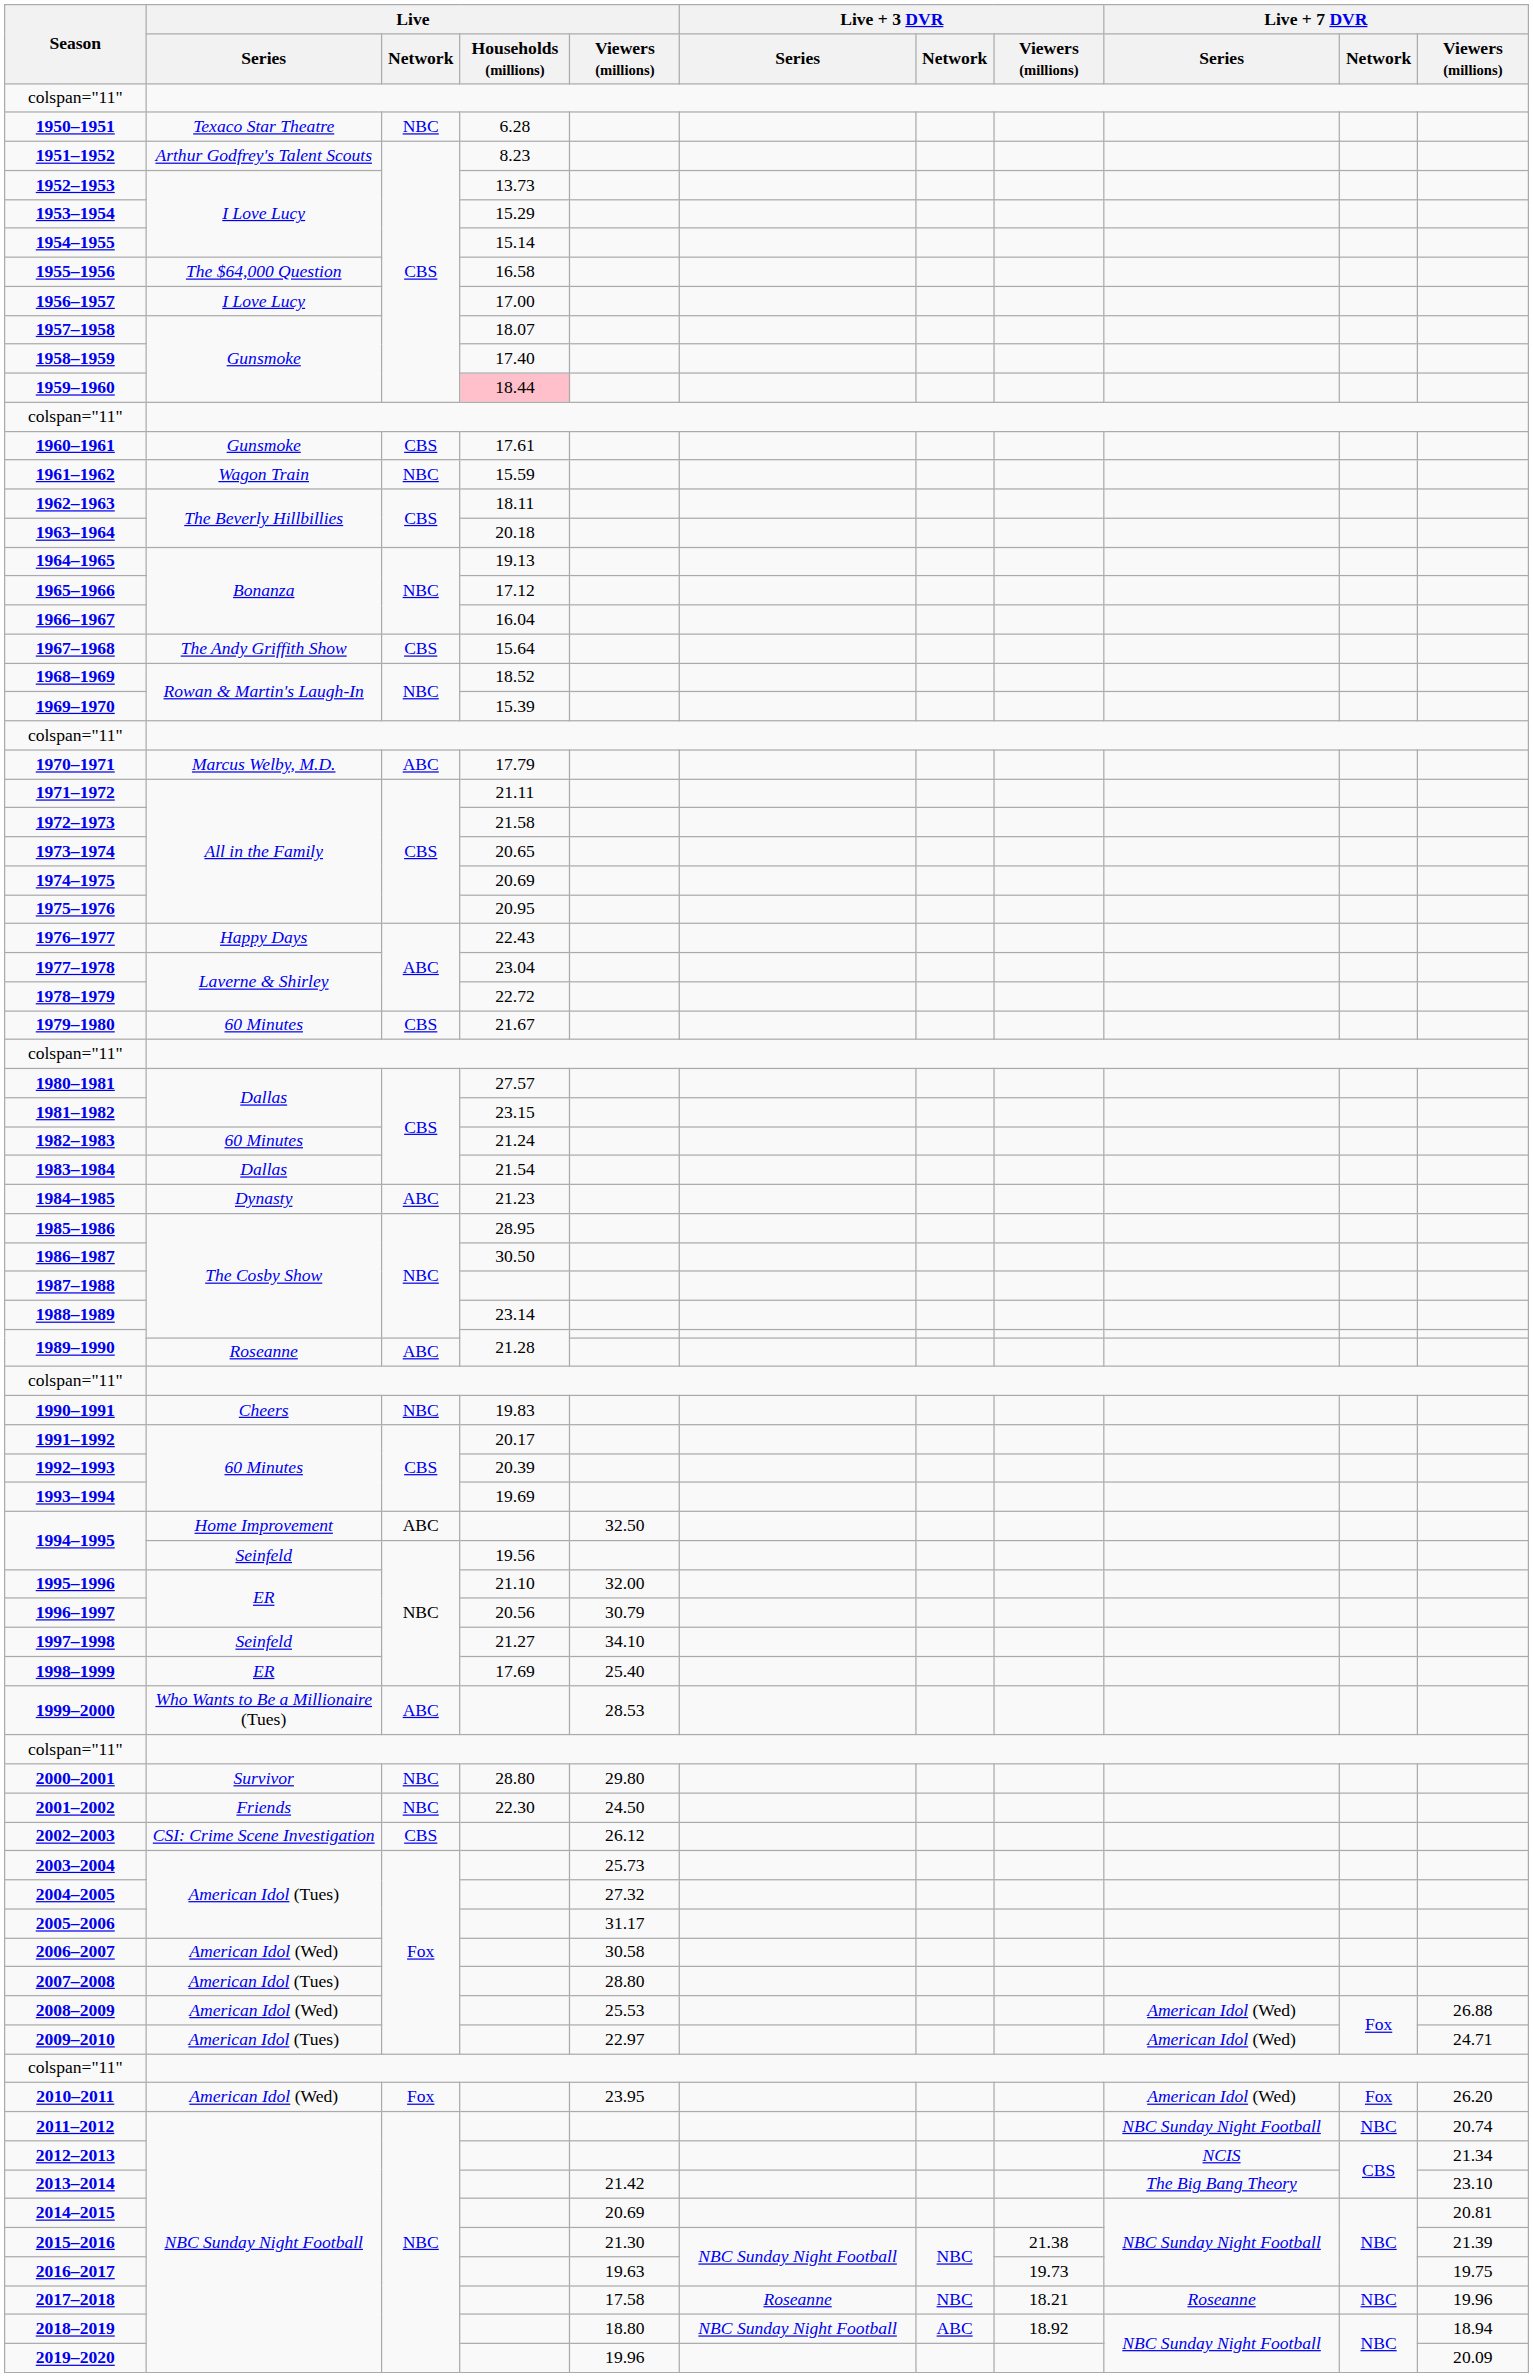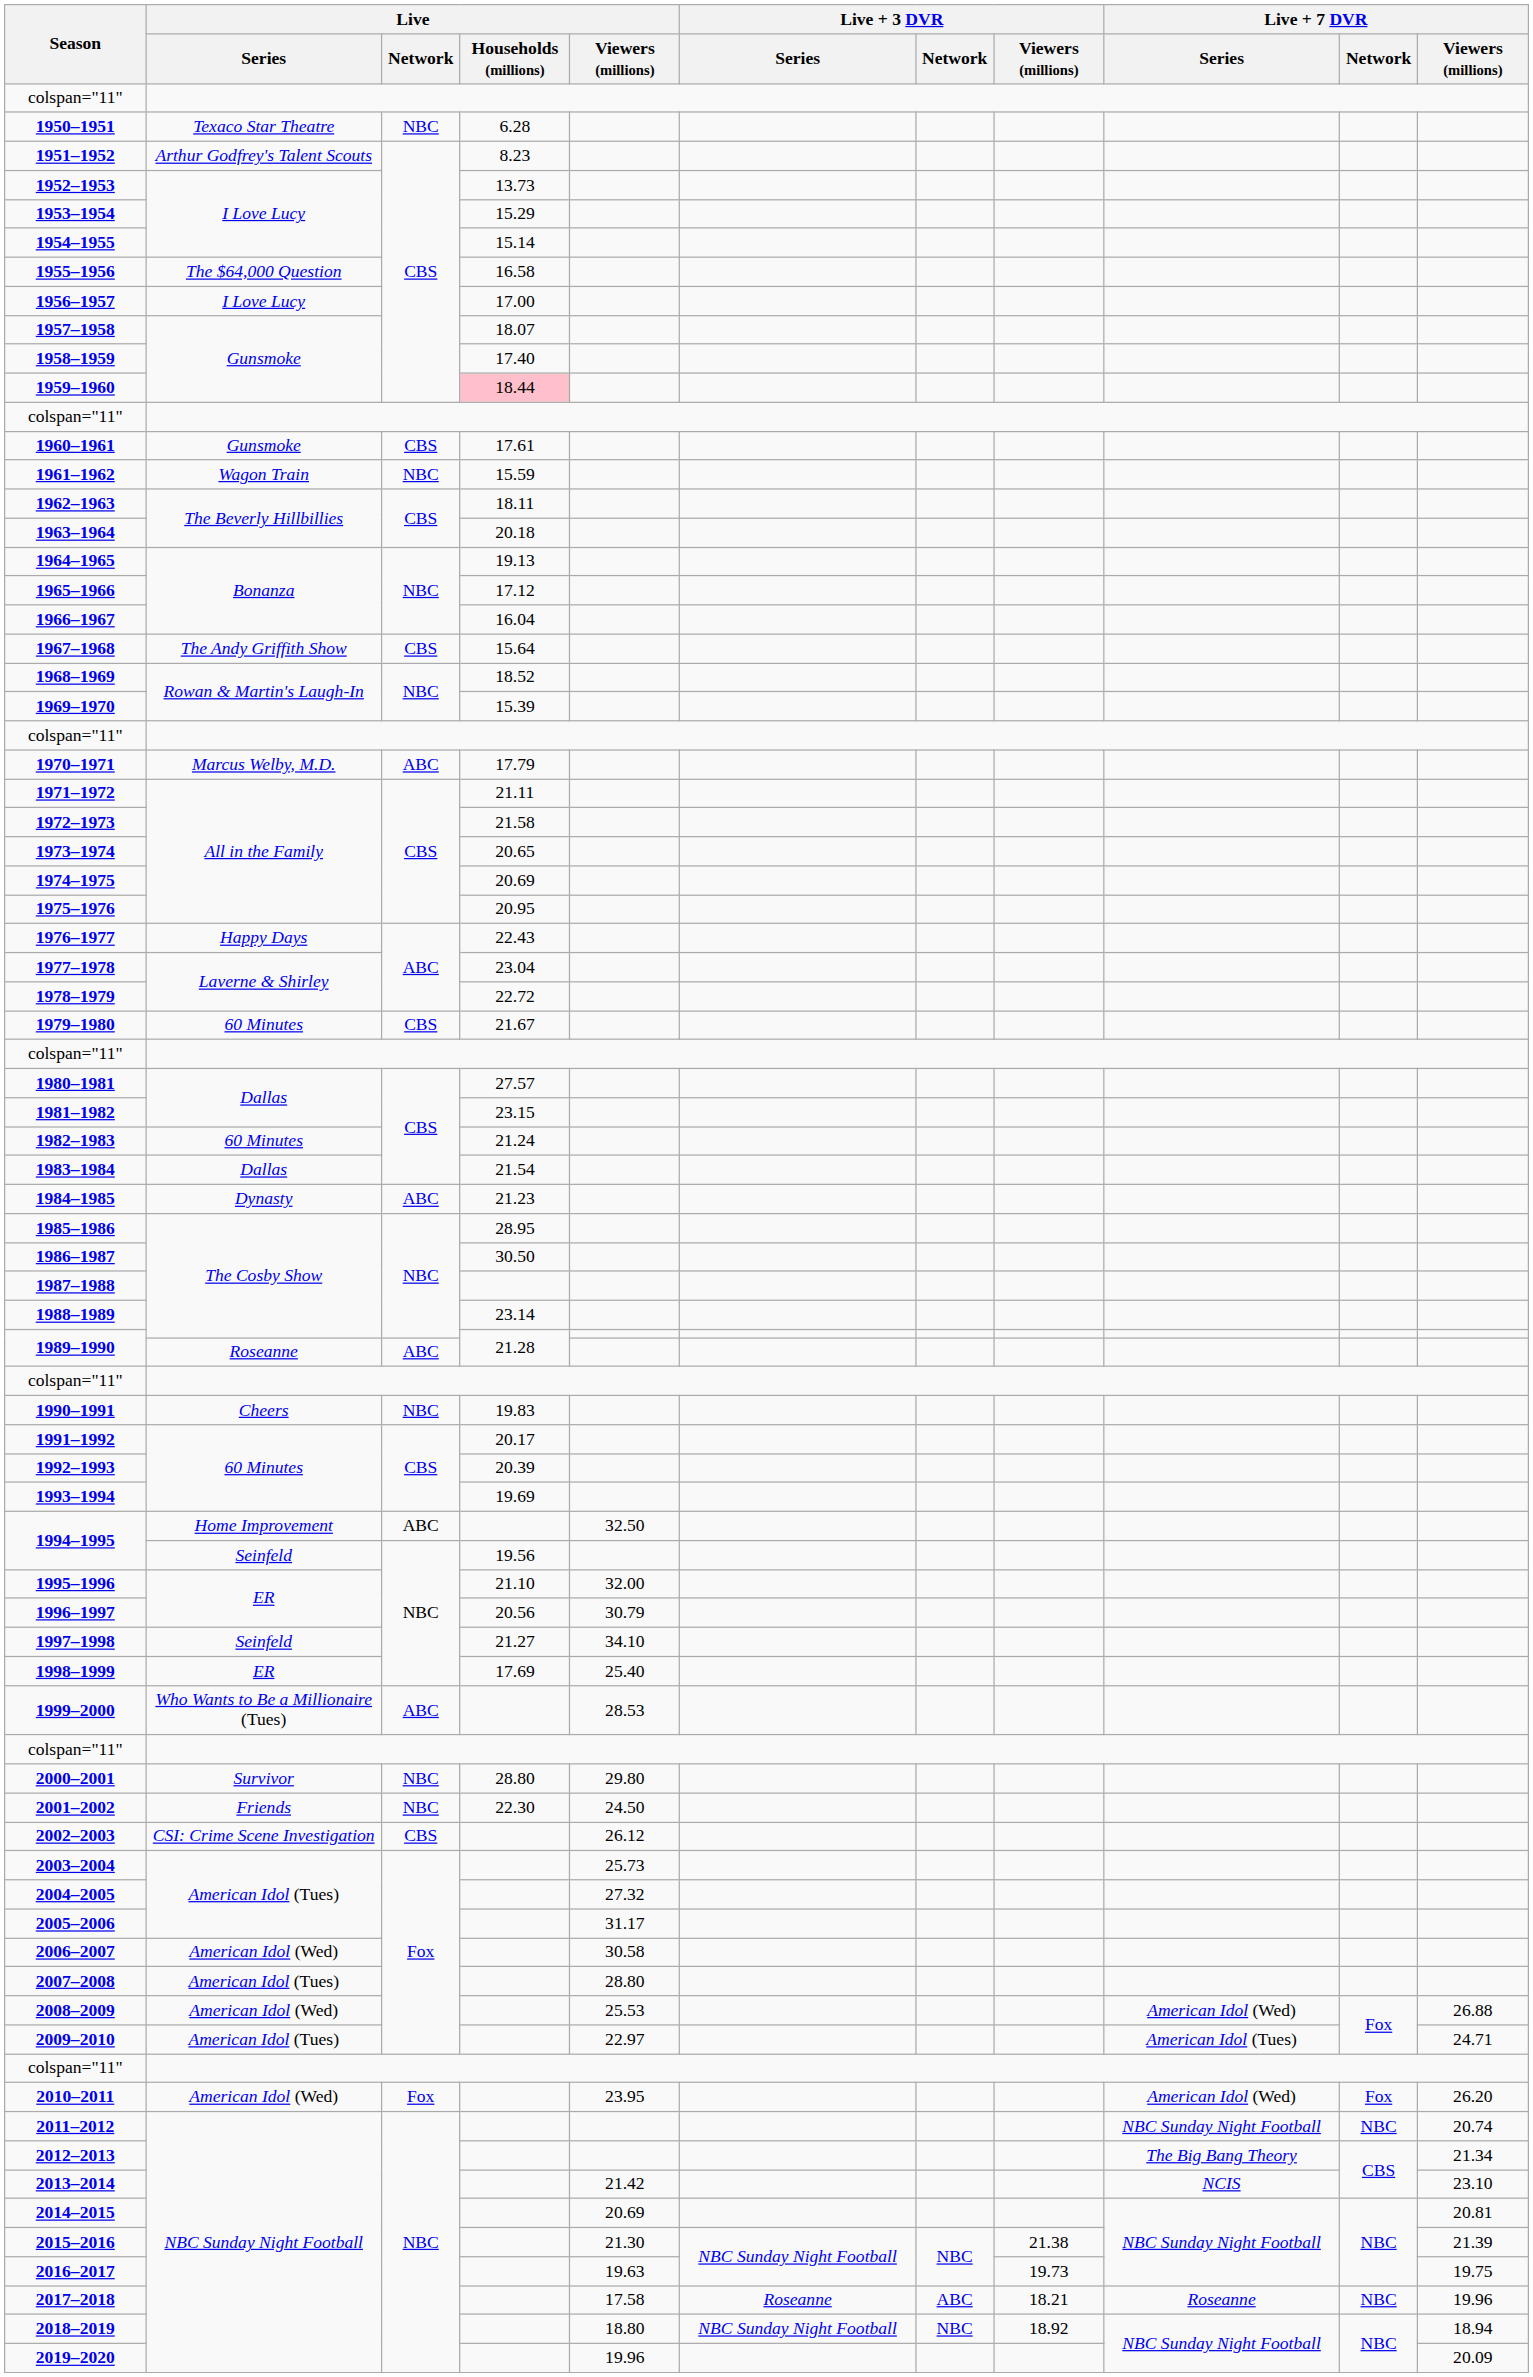(1222, 2039) American Idol (Wed) -> (1222, 2039) American Idol (Tues)
(1222, 2155) NCIS -> (1222, 2155) The Big Bang Theory
(1222, 2184) The Big Bang Theory -> (1222, 2184) NCIS
(955, 2300) NBC -> (955, 2300) ABC
(955, 2329) ABC -> (955, 2329) NBC
